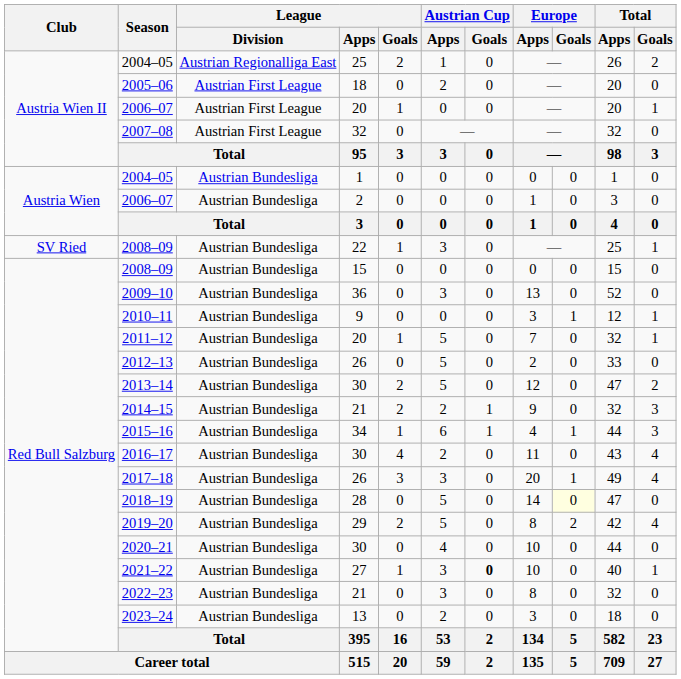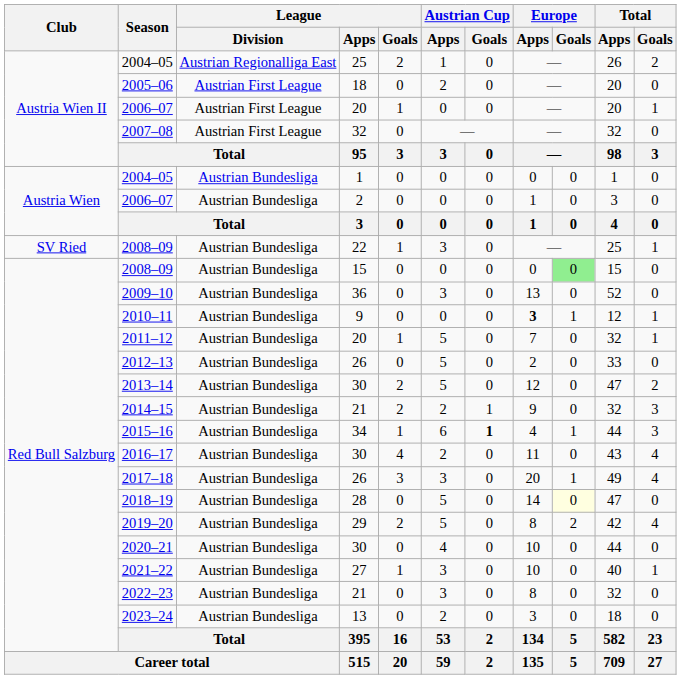(573, 270) no background -> (573, 270) lightgreen background
(533, 316) normal -> (533, 316) bold
(489, 431) normal -> (489, 431) bold
(489, 570) bold -> (489, 570) normal
